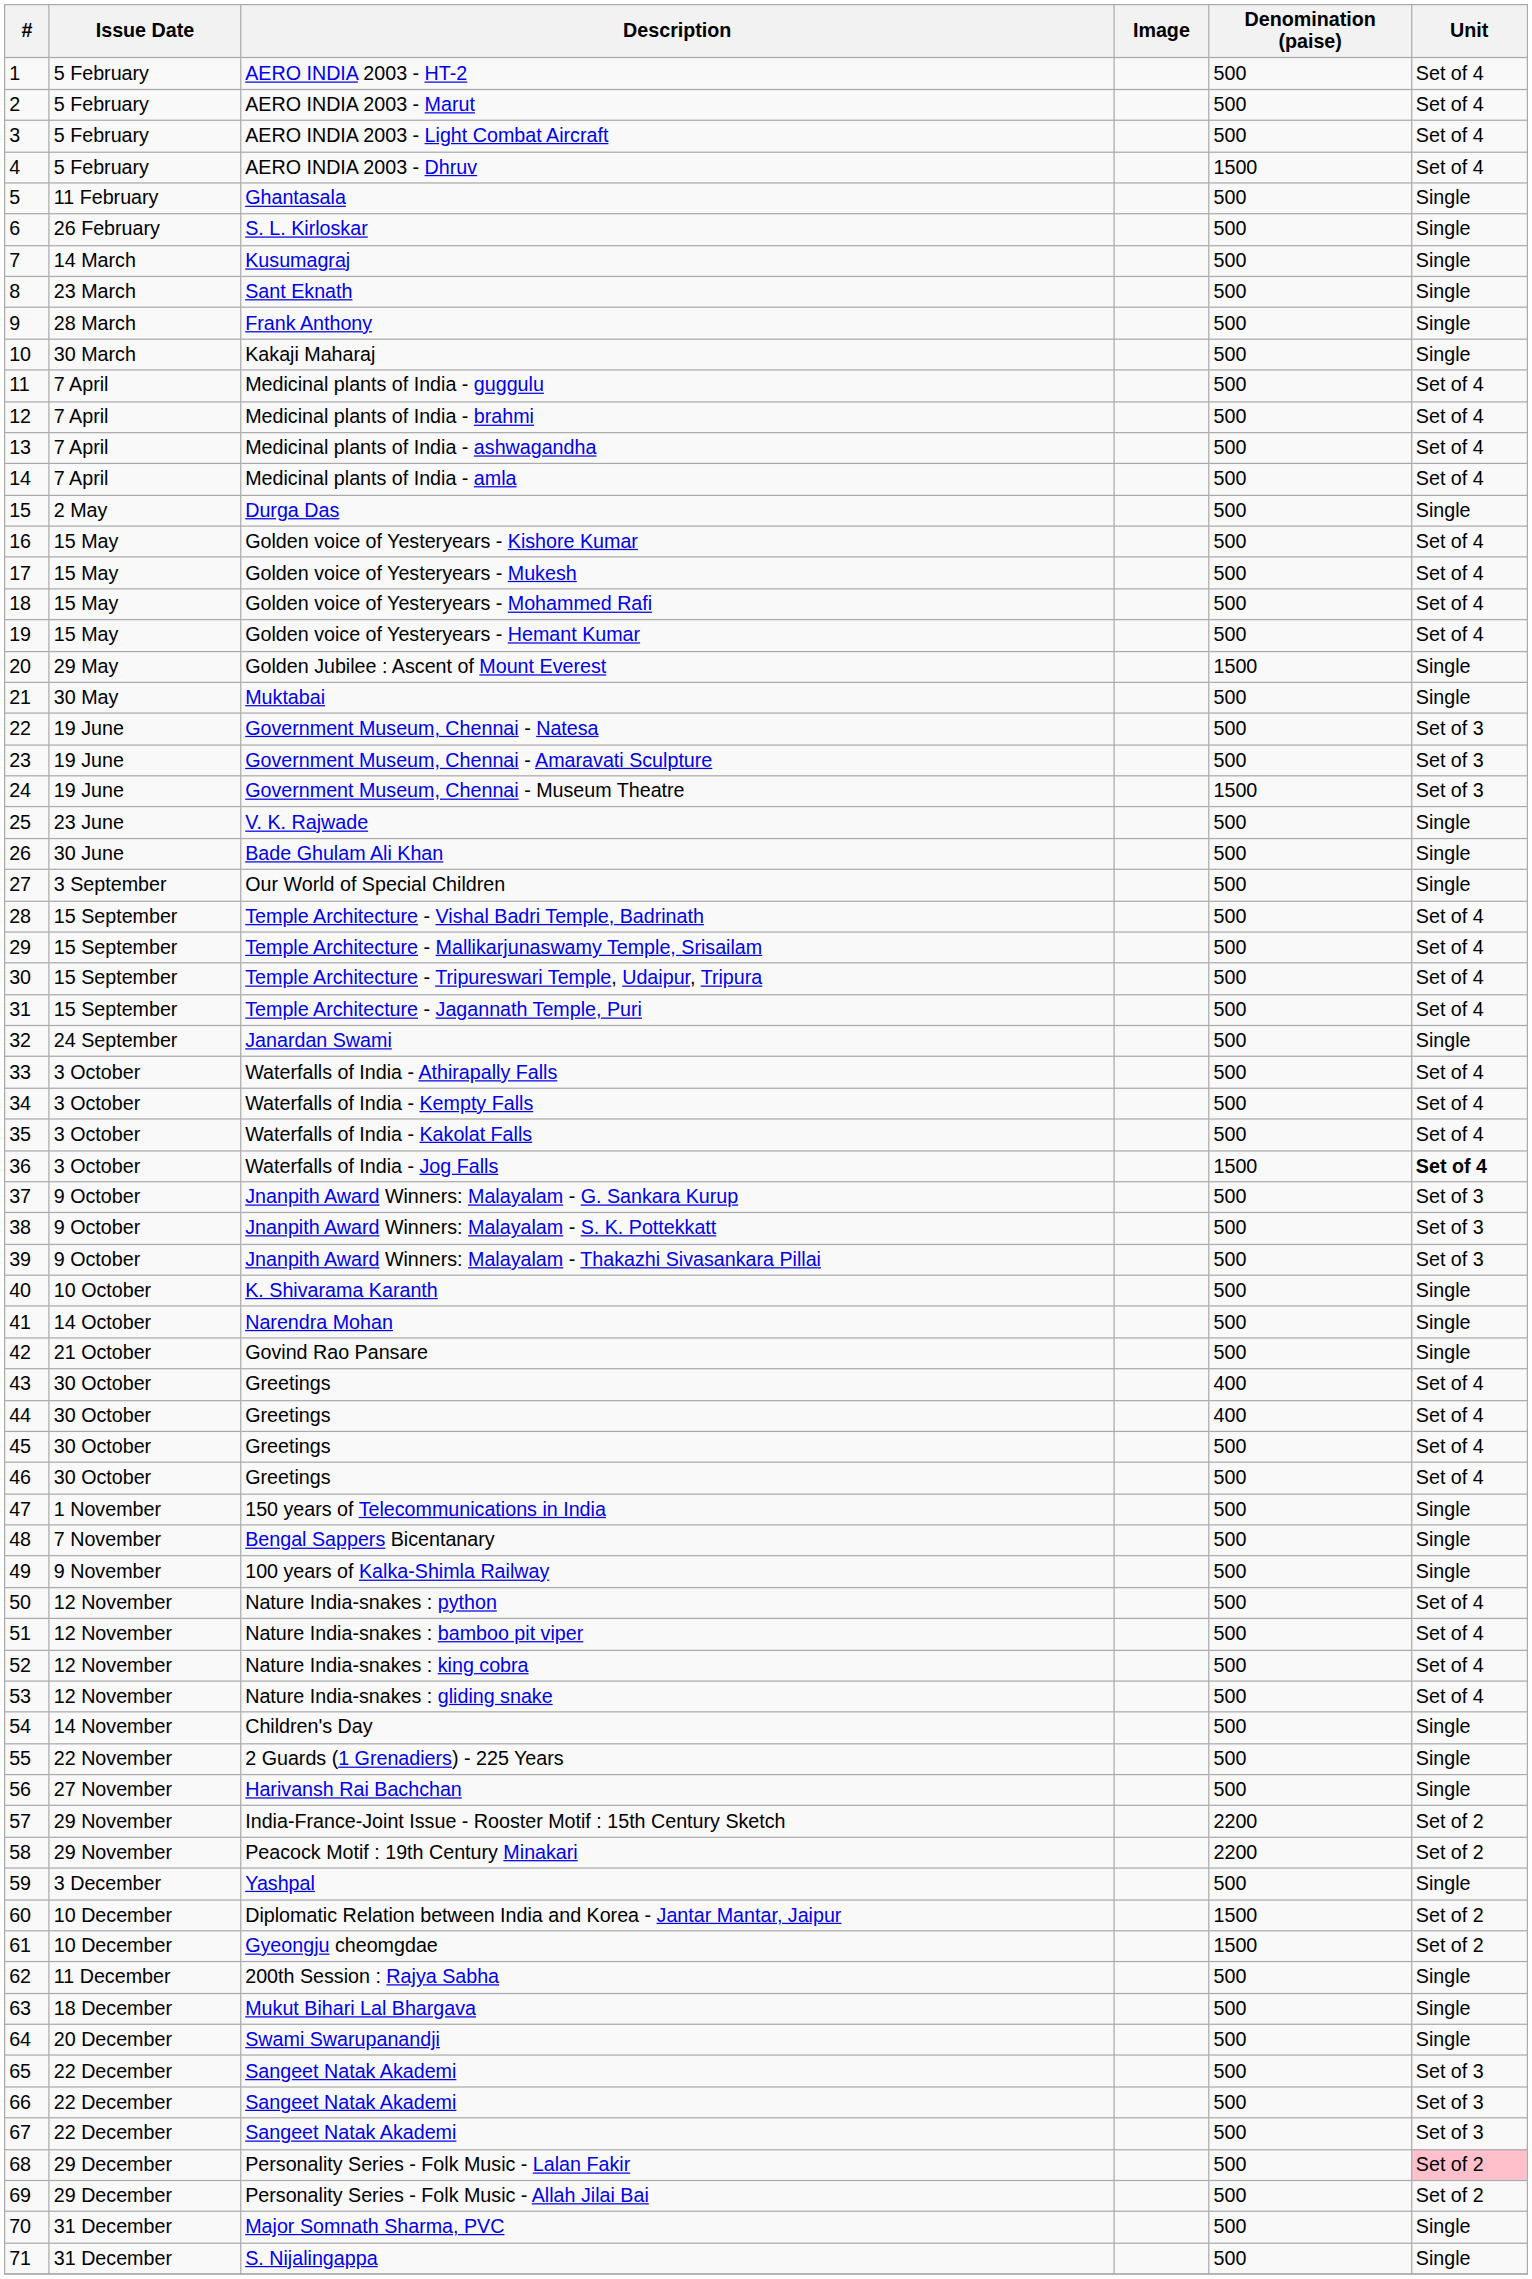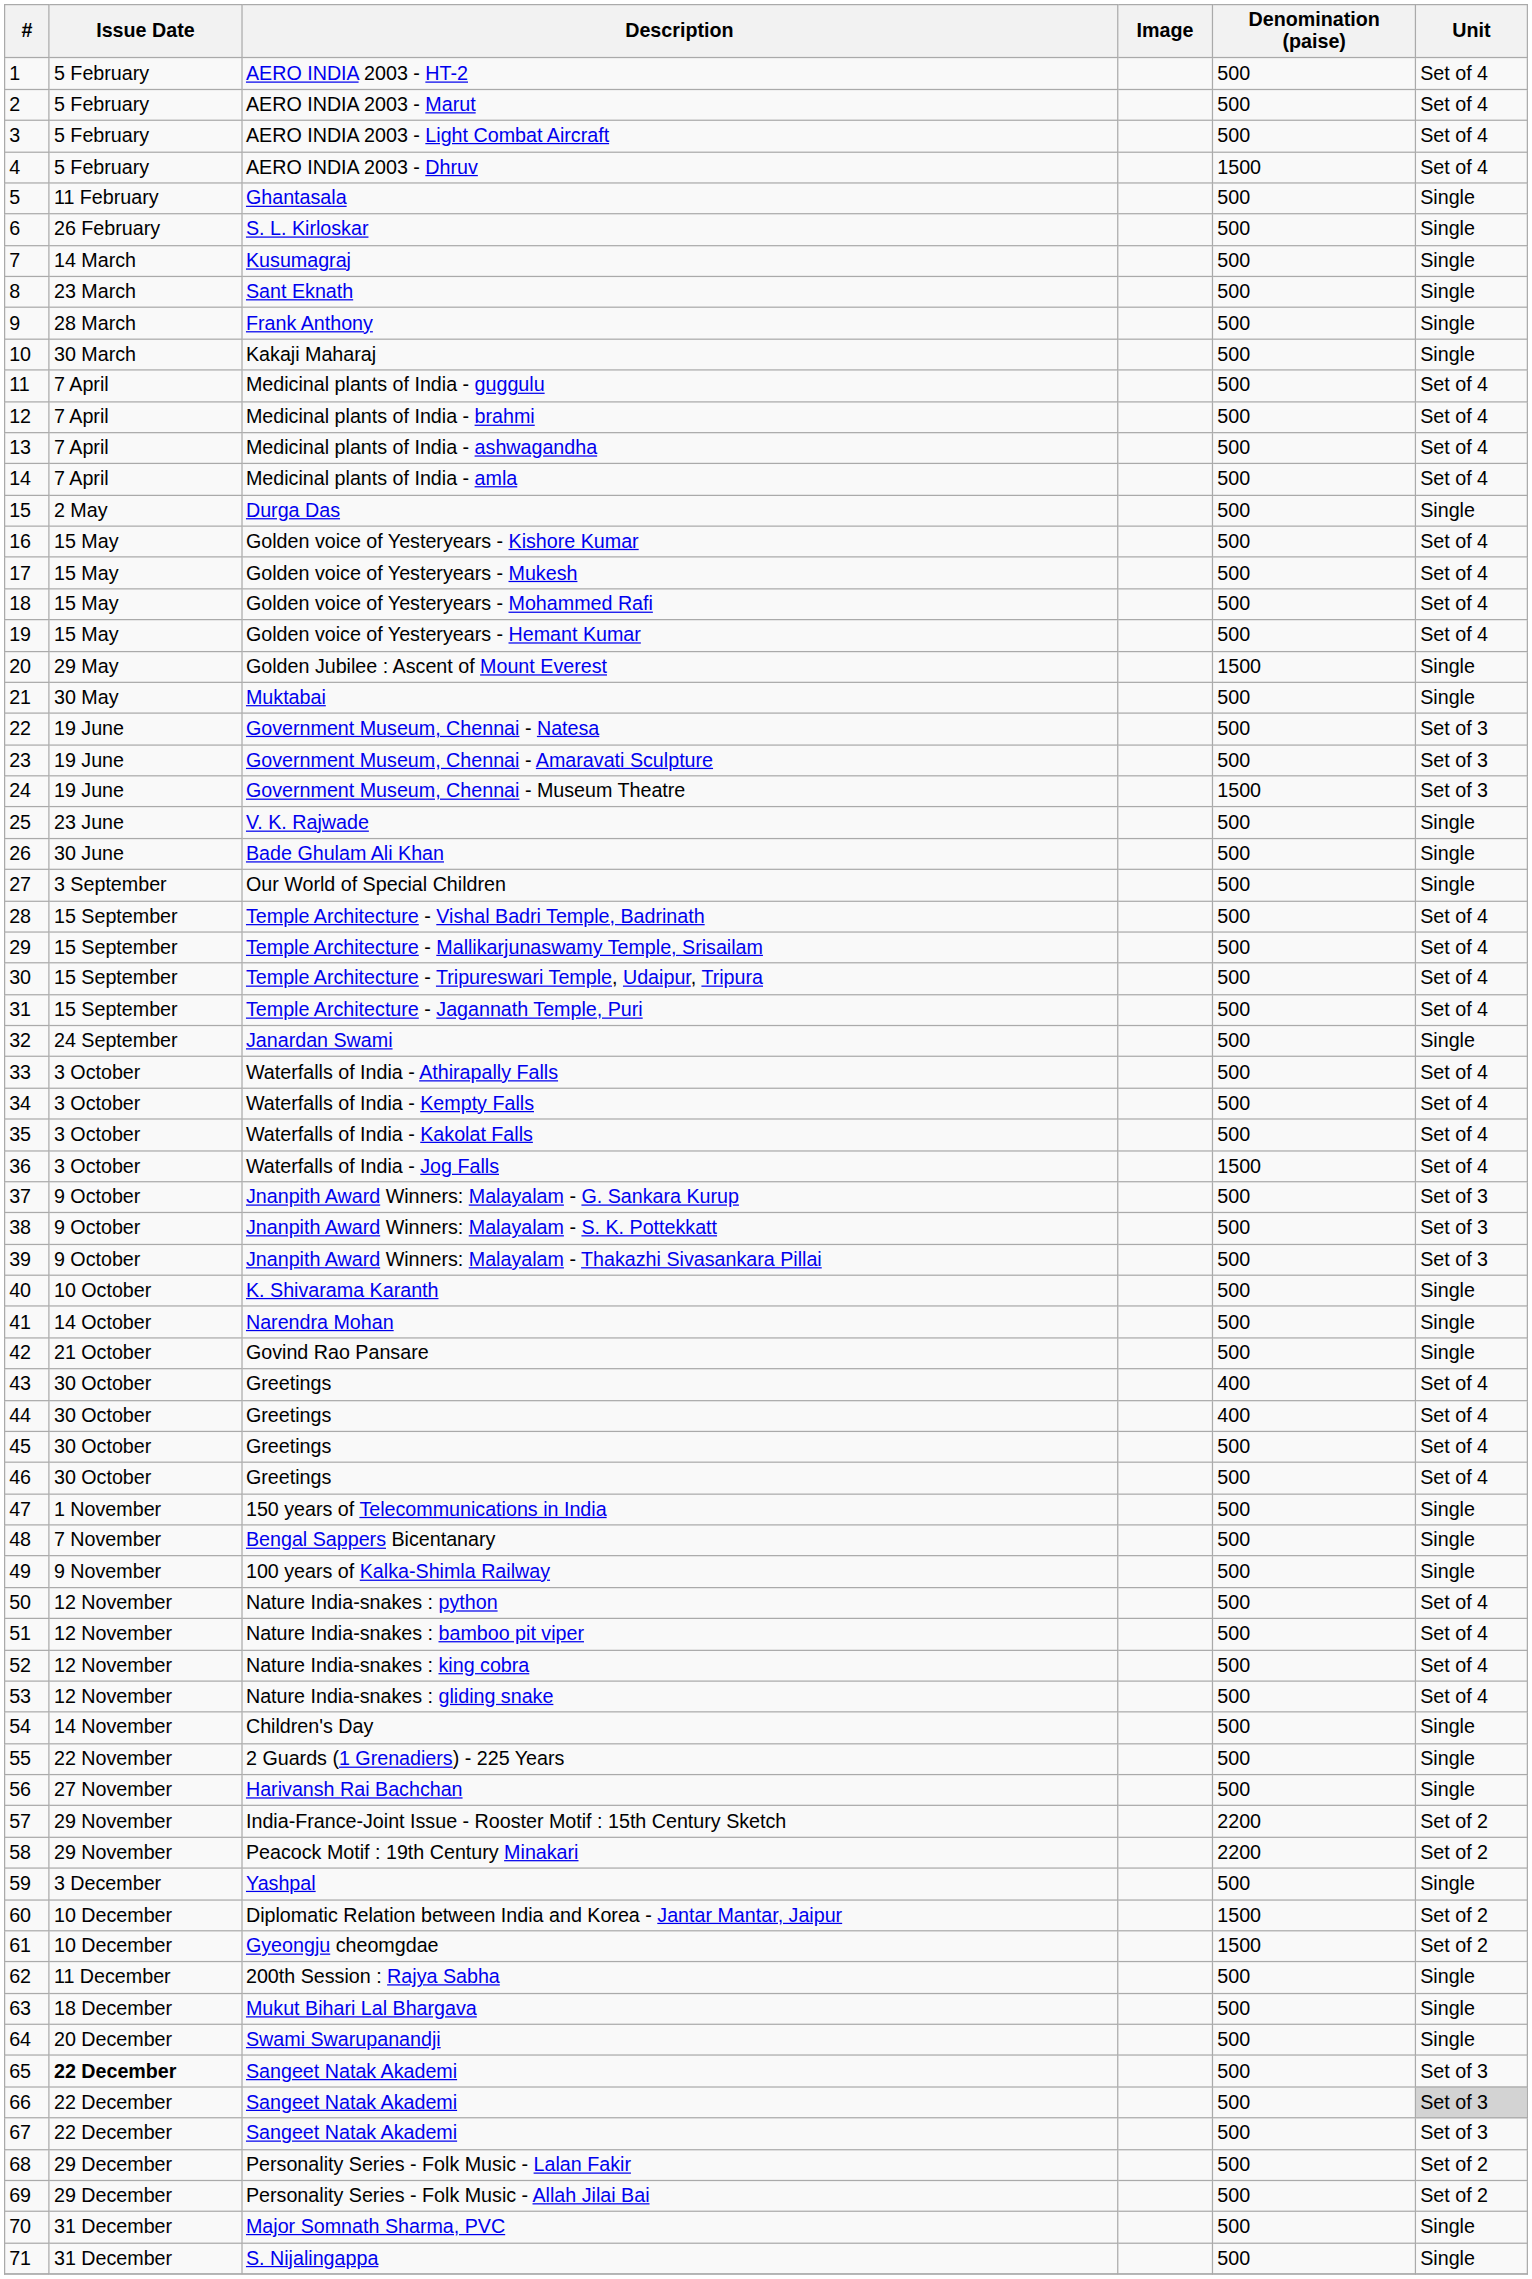(1451, 1165) bold -> (1454, 1165) normal
(113, 2070) normal -> (115, 2070) bold
(1450, 2102) no background -> (1454, 2102) lightgrey background
(1450, 2164) pink background -> (1454, 2164) no background
